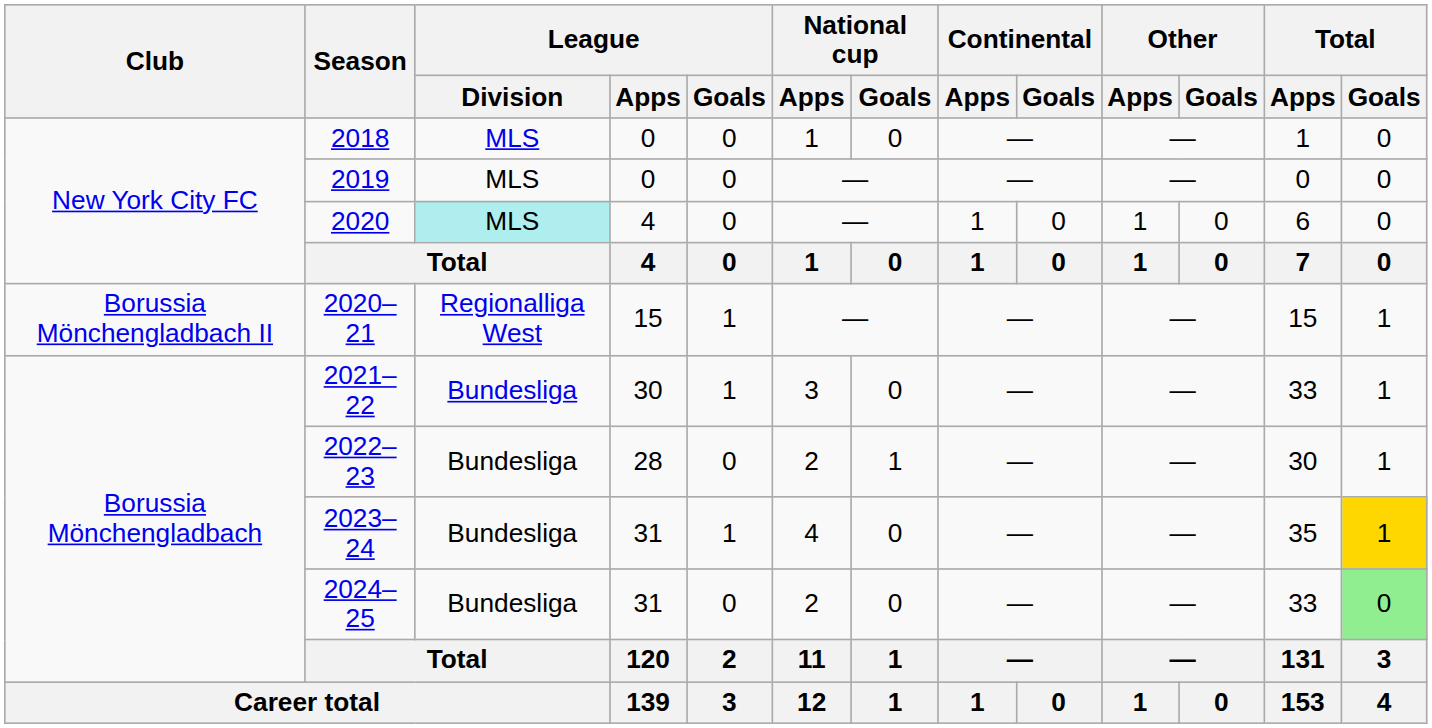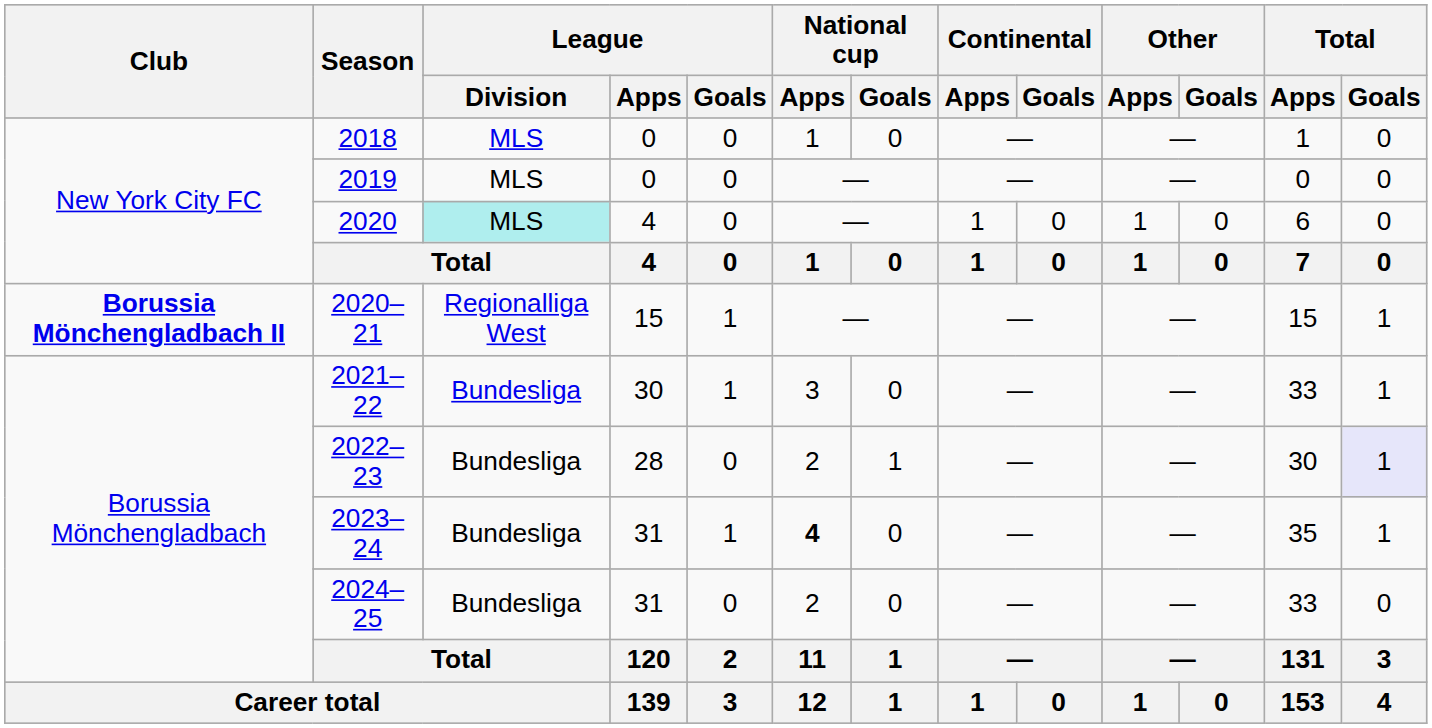(155, 319) normal -> (159, 319) bold
(1384, 461) no background -> (1384, 461) lavender background
(812, 532) normal -> (812, 532) bold
(1384, 532) gold background -> (1384, 532) no background
(1384, 603) lightgreen background -> (1384, 603) no background
